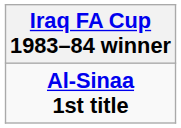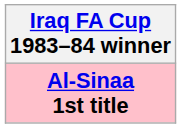(91, 92) no background -> (91, 92) pink background
